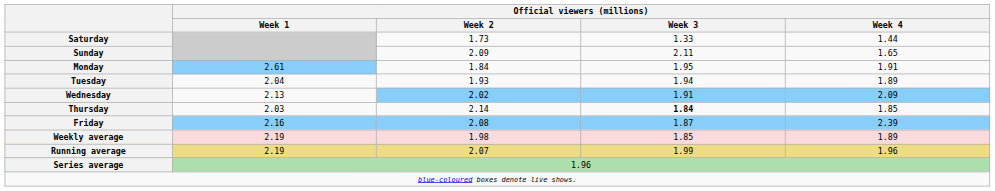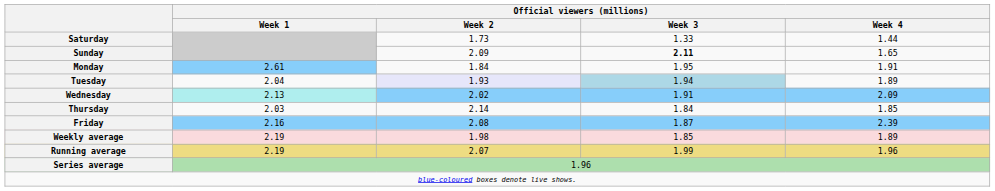(683, 53) normal -> (683, 53) bold
(479, 81) no background -> (479, 81) lavender background
(683, 81) no background -> (683, 81) lightblue background
(274, 95) no background -> (274, 95) paleturquoise background
(683, 109) bold -> (683, 109) normal
